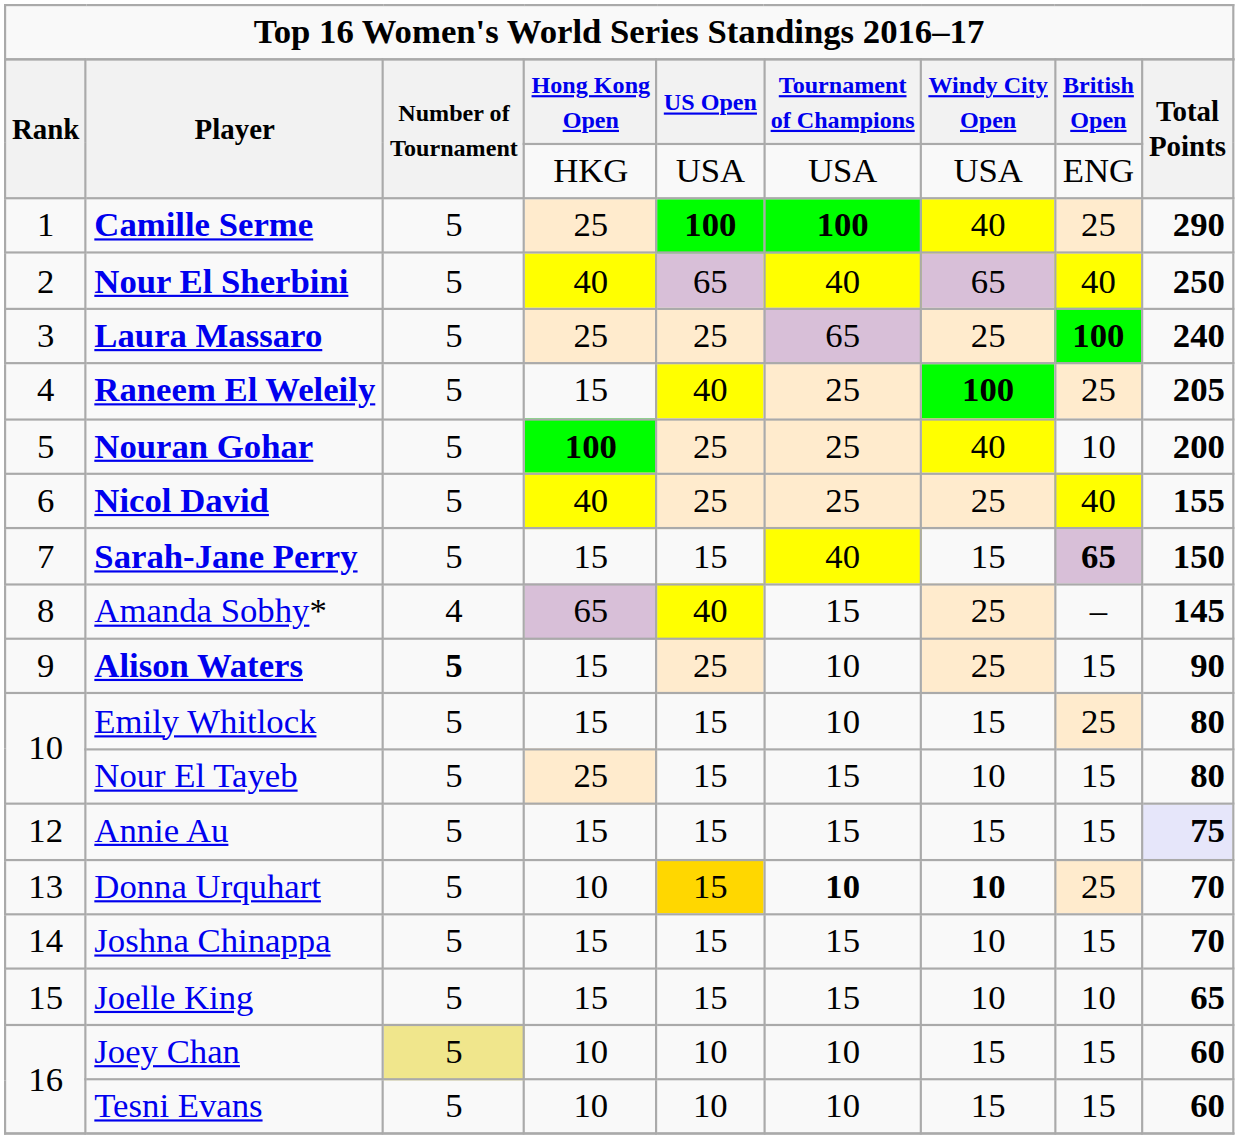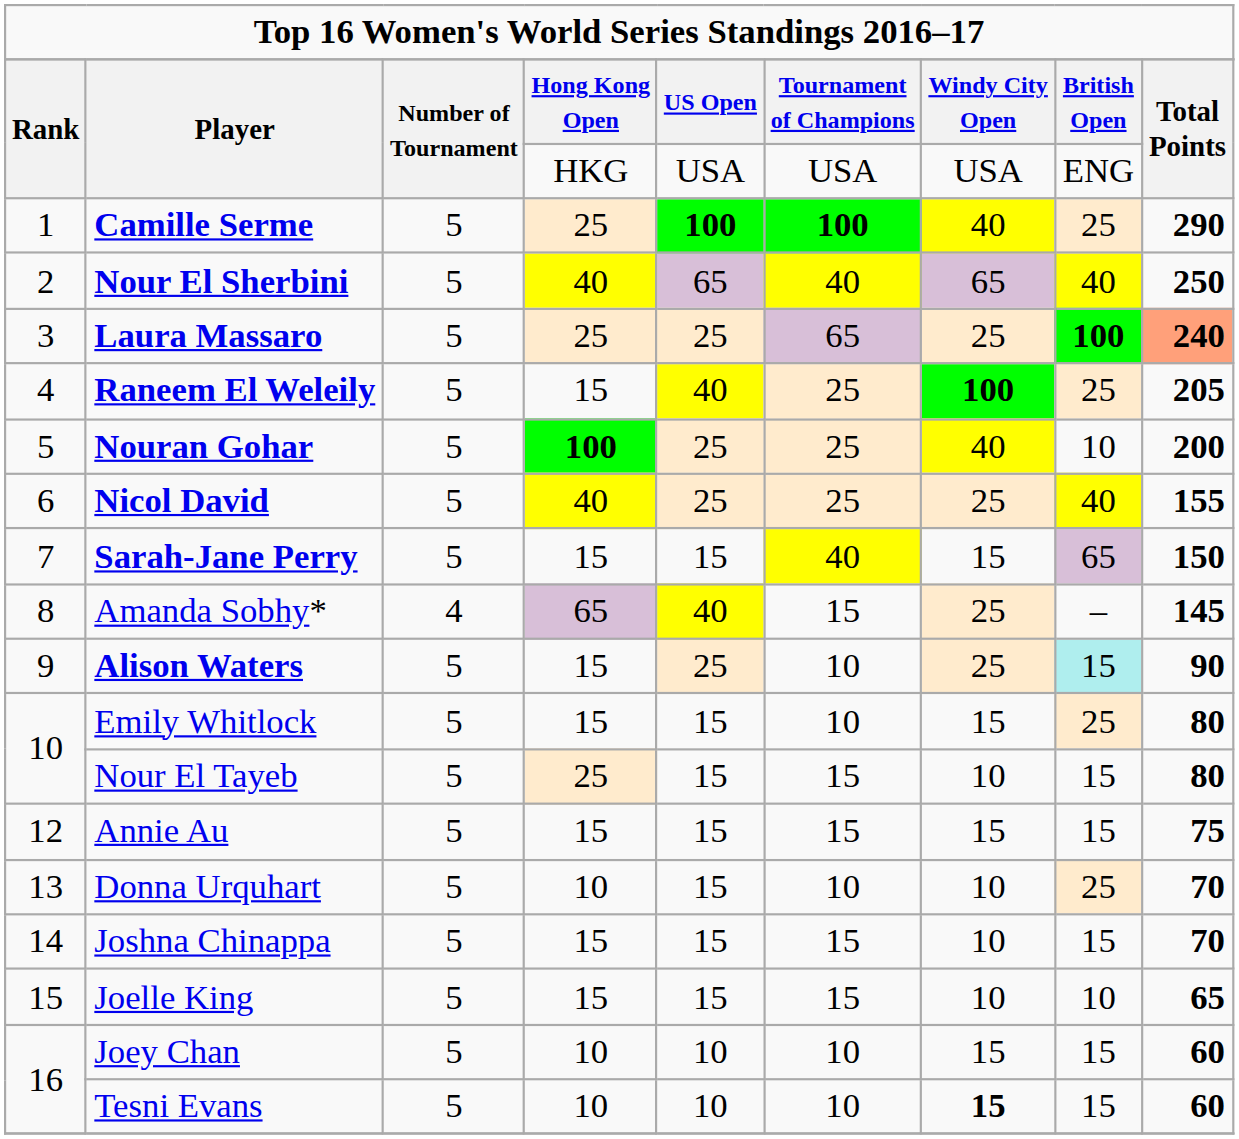(1199, 335) no background -> (1199, 335) lightsalmon background
(1098, 555) bold -> (1098, 555) normal
(454, 665) bold -> (454, 665) normal
(1098, 665) no background -> (1098, 665) paleturquoise background
(1208, 830) lavender background -> (1208, 830) no background
(710, 886) gold background -> (710, 886) no background
(843, 886) bold -> (843, 886) normal
(988, 886) bold -> (988, 886) normal
(454, 1051) khaki background -> (454, 1051) no background
(988, 1106) normal -> (988, 1106) bold
